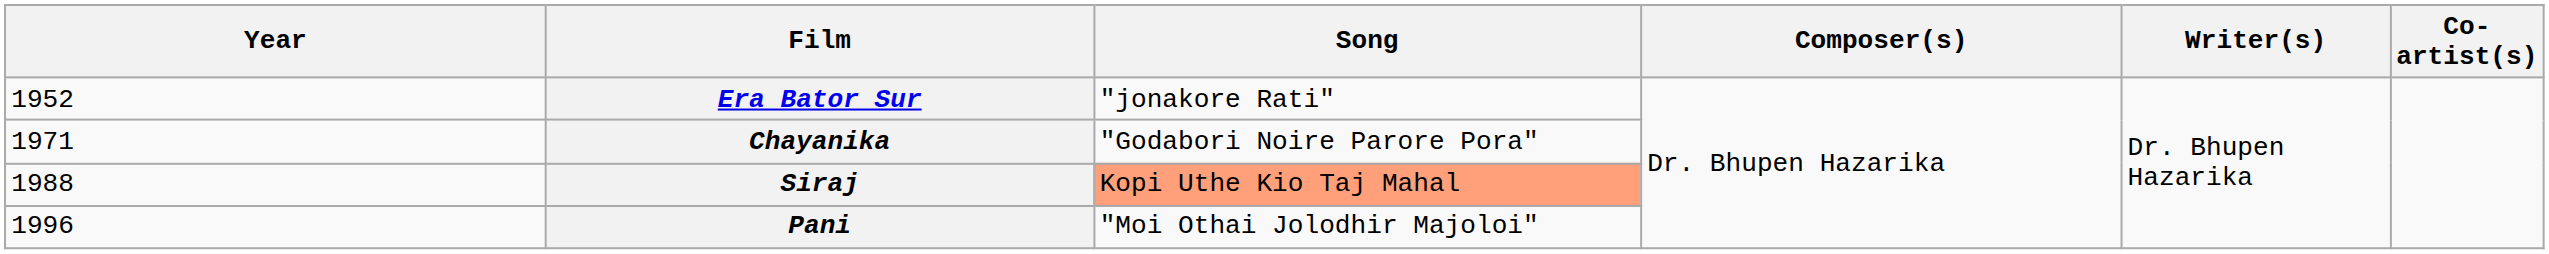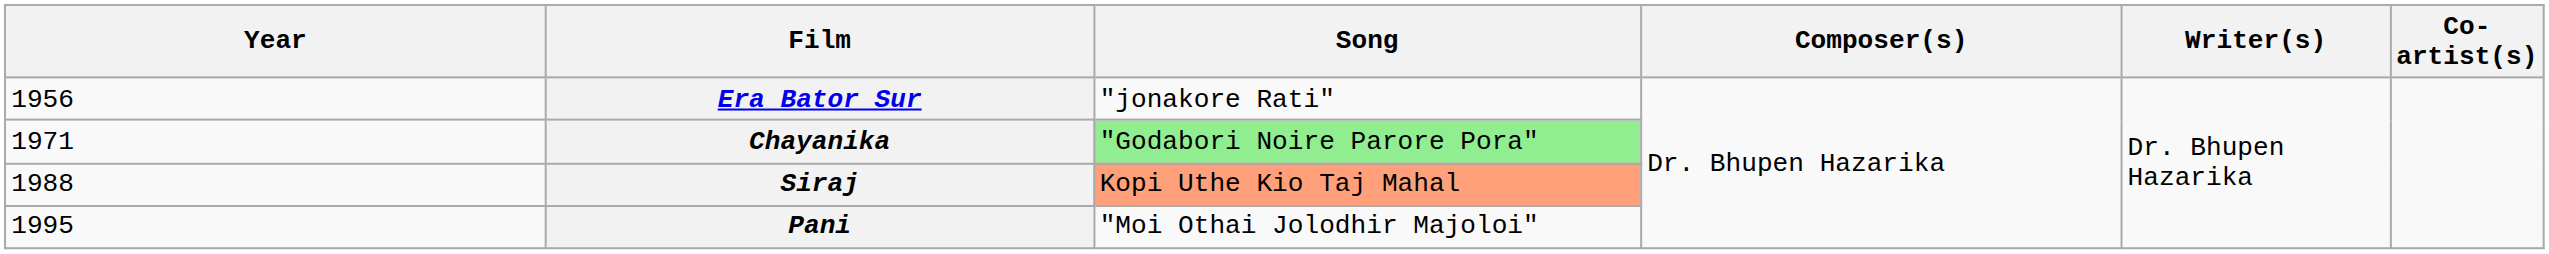(43, 99) 1952 -> (43, 99) 1956
(1319, 142) no background -> (1319, 142) lightgreen background
(43, 227) 1996 -> (43, 227) 1995
